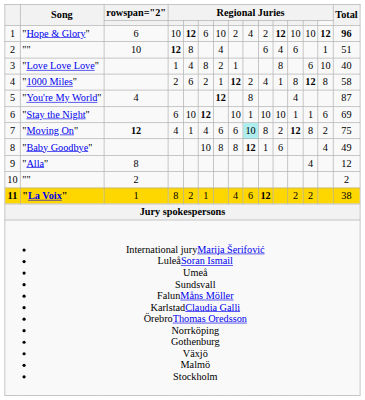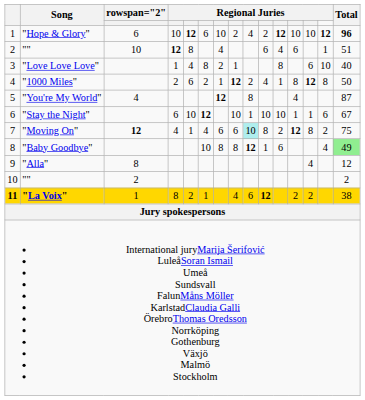(346, 82) 58 -> (346, 82) 50
(346, 114) 69 -> (346, 114) 67
(346, 147) no background -> (346, 147) lightgreen background
